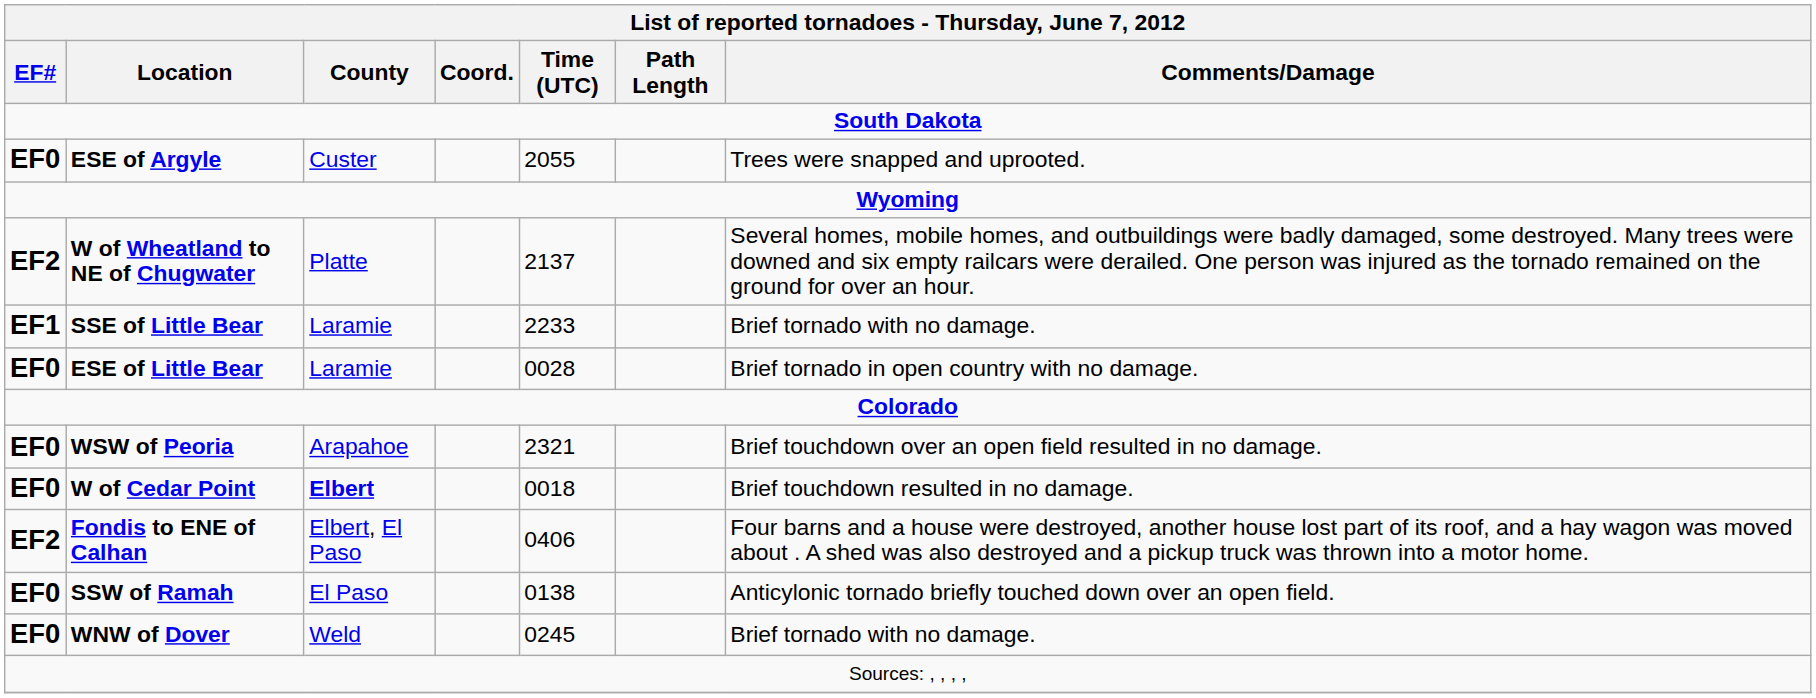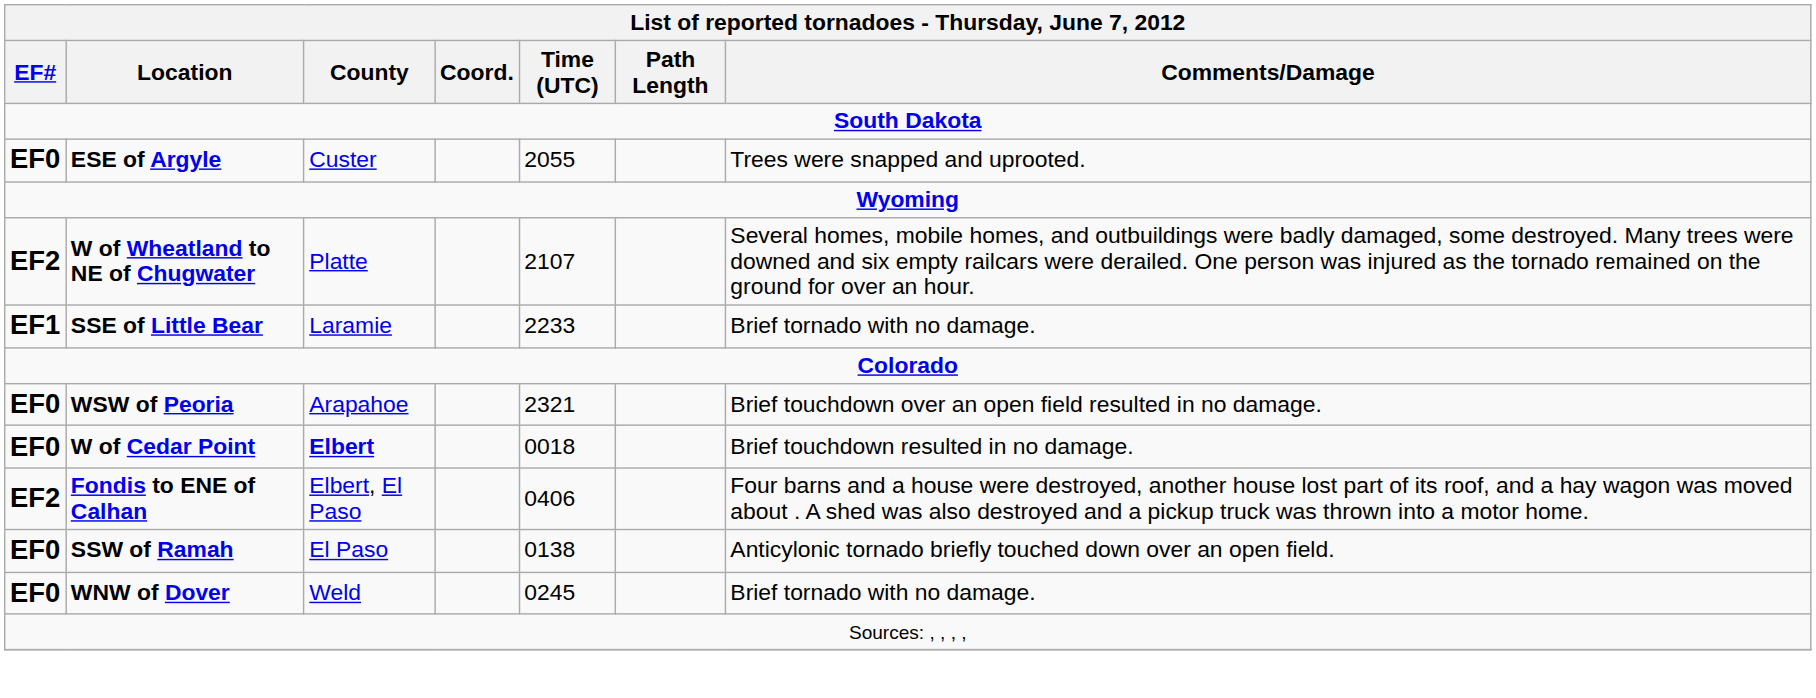(550, 261) 2137 -> (550, 261) 2107
- row: (167, 368)
